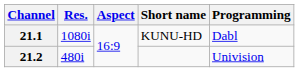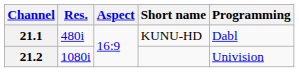(76, 35) 1080i -> (73, 35) 480i
(73, 56) 480i -> (76, 56) 1080i
